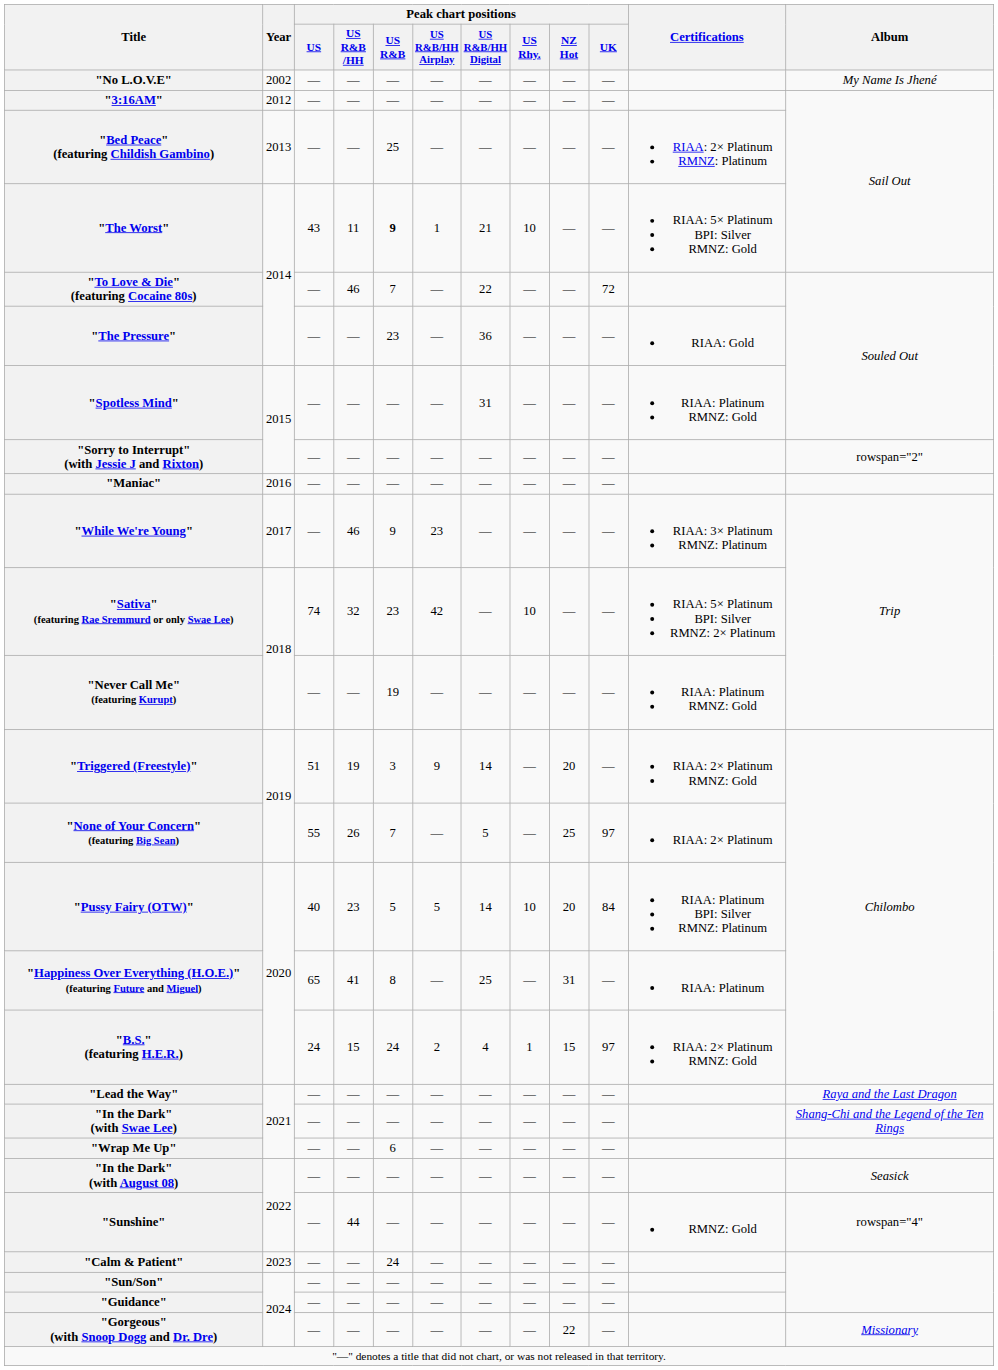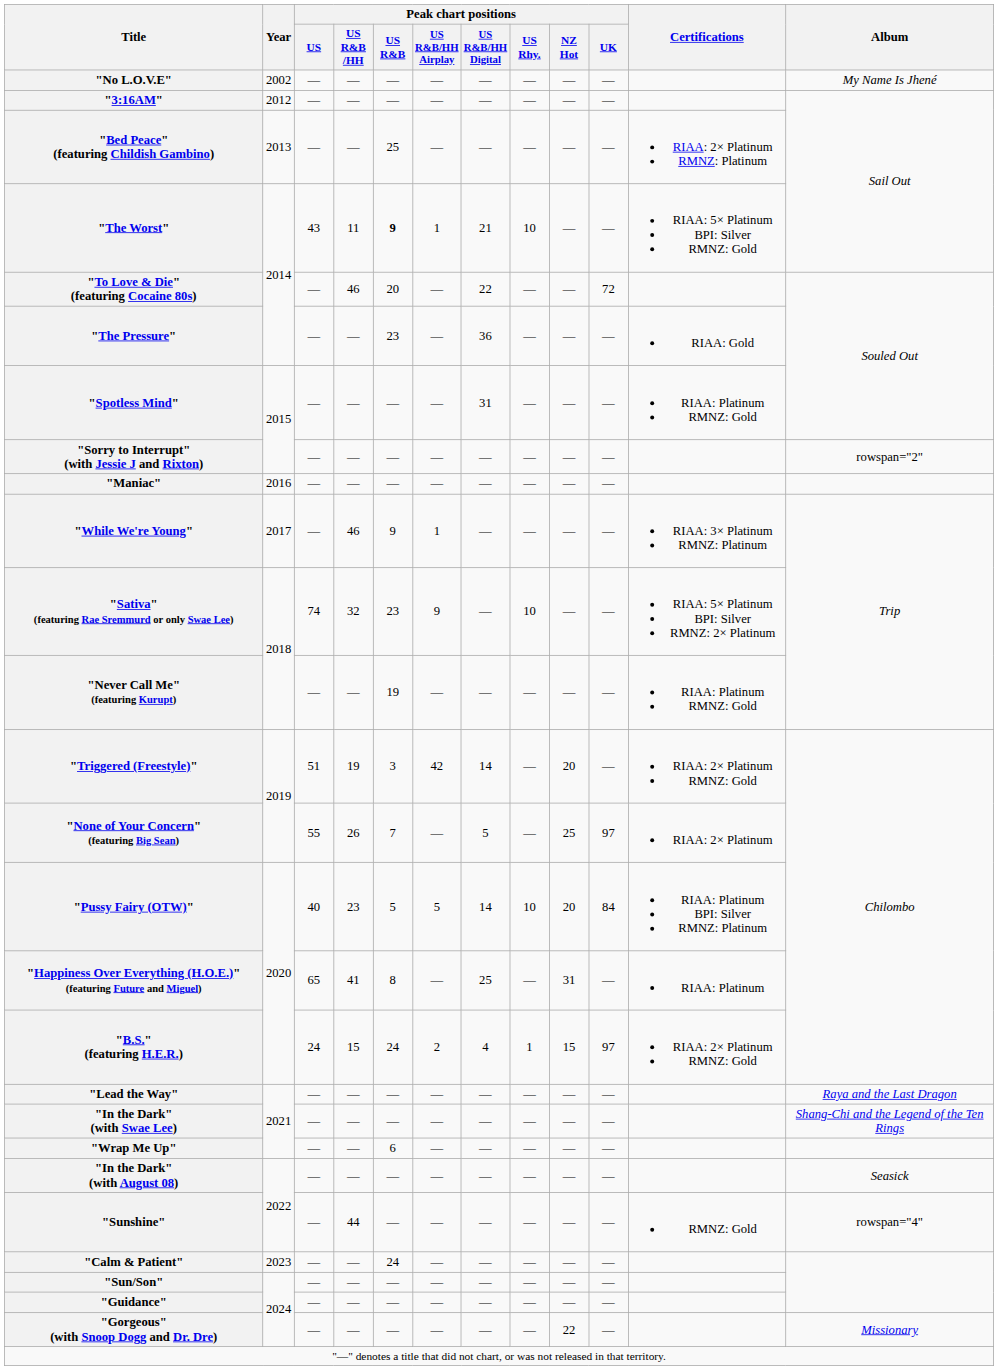(393, 289) 7 -> (393, 289) 20
(437, 530) 23 -> (437, 530) 1
(437, 611) 42 -> (437, 611) 9
(437, 766) 9 -> (437, 766) 42
